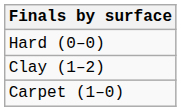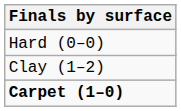(66, 93) normal -> (66, 93) bold
